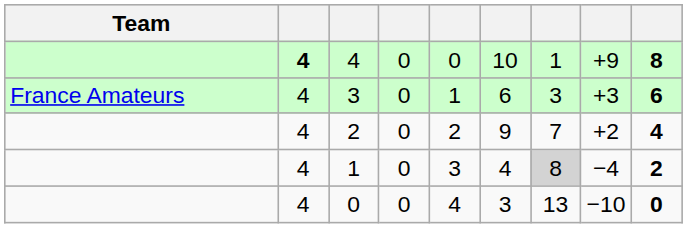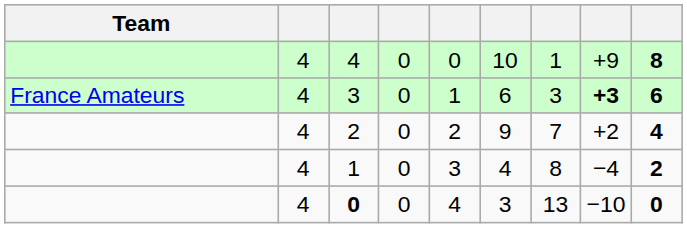(303, 59) bold -> (303, 59) normal
(606, 96) normal -> (606, 96) bold
(556, 168) lightgrey background -> (556, 168) no background
(354, 204) normal -> (354, 204) bold
